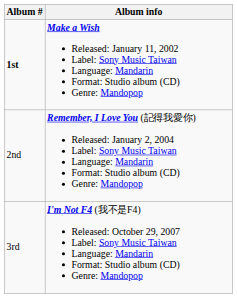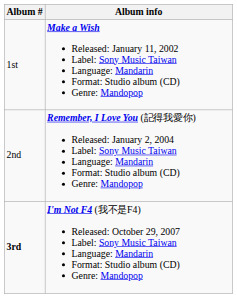(13, 64) bold -> (12, 64) normal
(13, 247) normal -> (14, 247) bold
